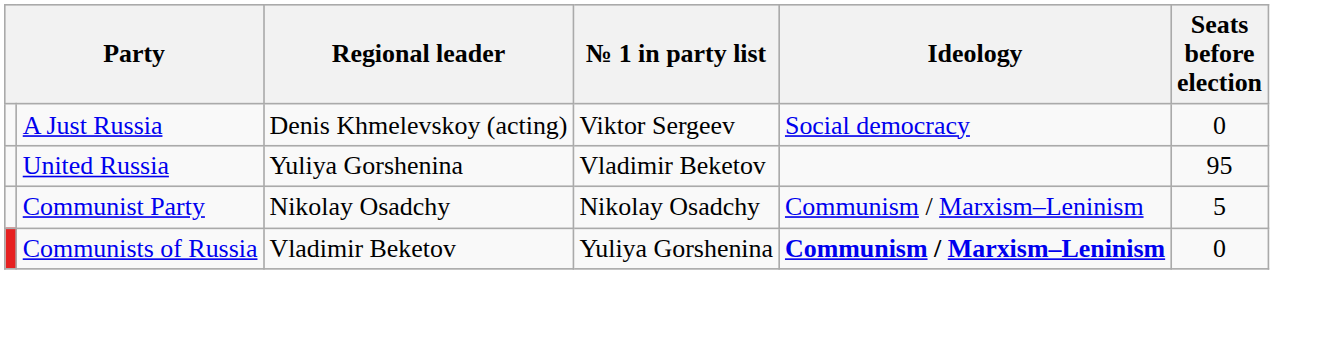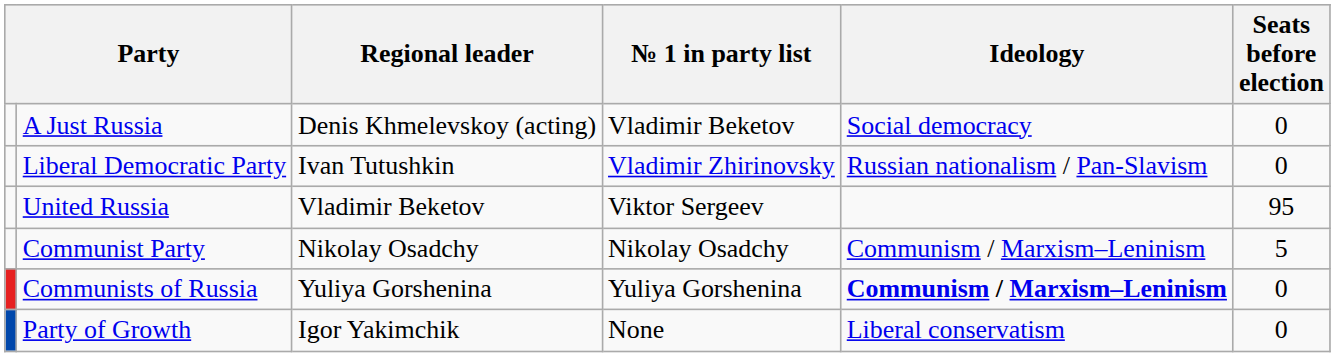(657, 124) Viktor Sergeev -> (701, 124) Vladimir Beketov
+ row: (154, 165)
(366, 165) Yuliya Gorshenina -> (391, 206) Vladimir Beketov
(673, 165) Vladimir Beketov -> (686, 206) Viktor Sergeev
(363, 247) Vladimir Beketov -> (395, 288) Yuliya Gorshenina
+ row: (107, 330)
